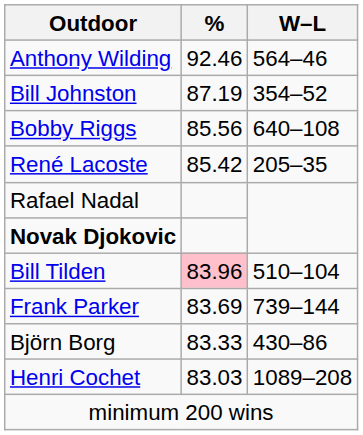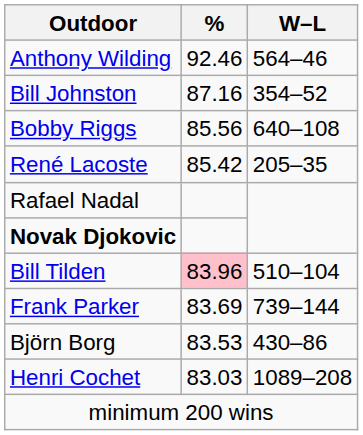(215, 93) 87.19 -> (215, 93) 87.16
(215, 341) 83.33 -> (215, 341) 83.53
